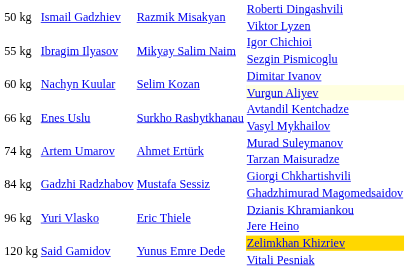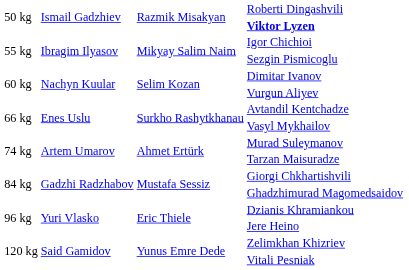(279, 25) normal -> (281, 25) bold
(283, 92) lightyellow background -> (283, 92) no background
(296, 243) gold background -> (296, 243) no background
